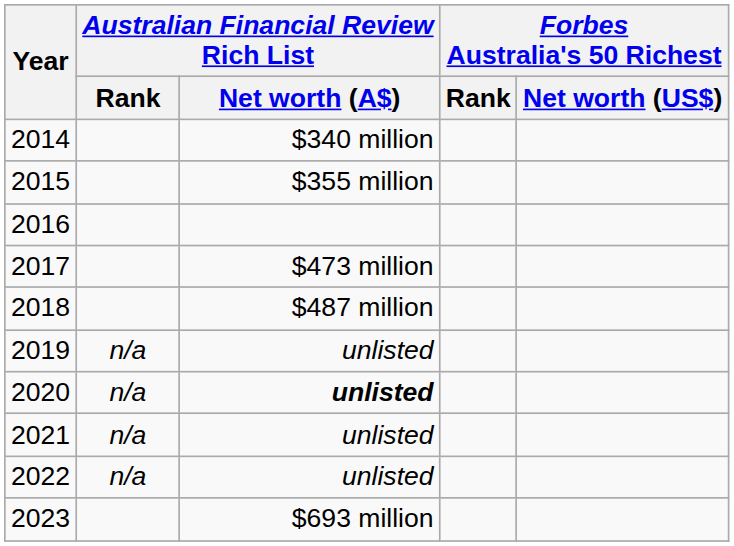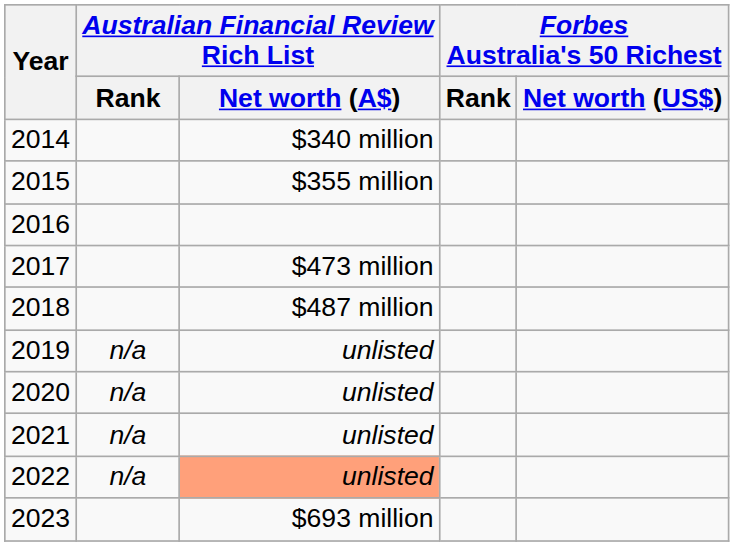(383, 392) bold -> (388, 392) normal
(388, 476) no background -> (388, 476) lightsalmon background
